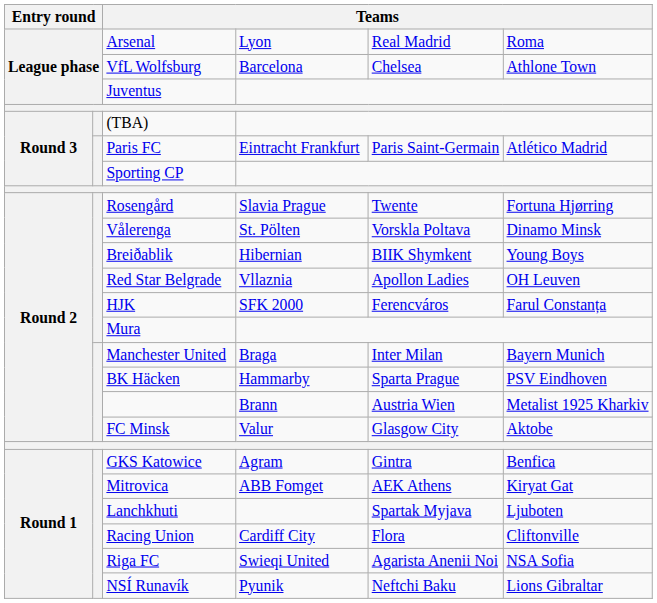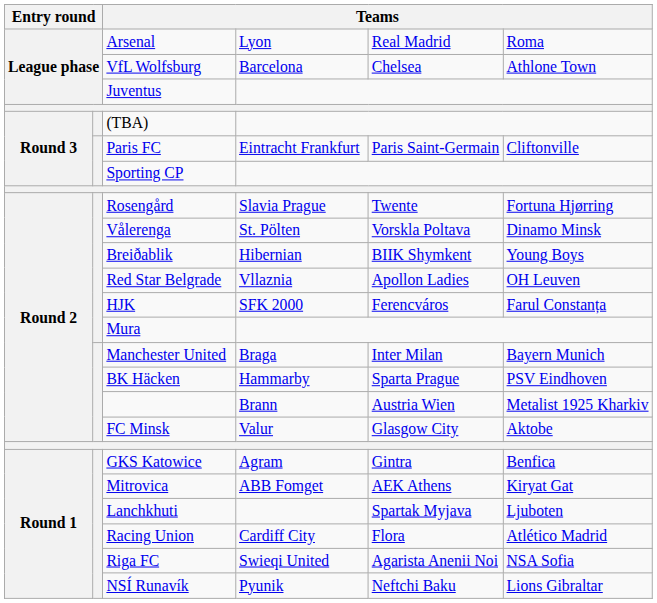(557, 148) Atlético Madrid -> (543, 148) Cliftonville
(543, 535) Cliftonville -> (557, 535) Atlético Madrid
